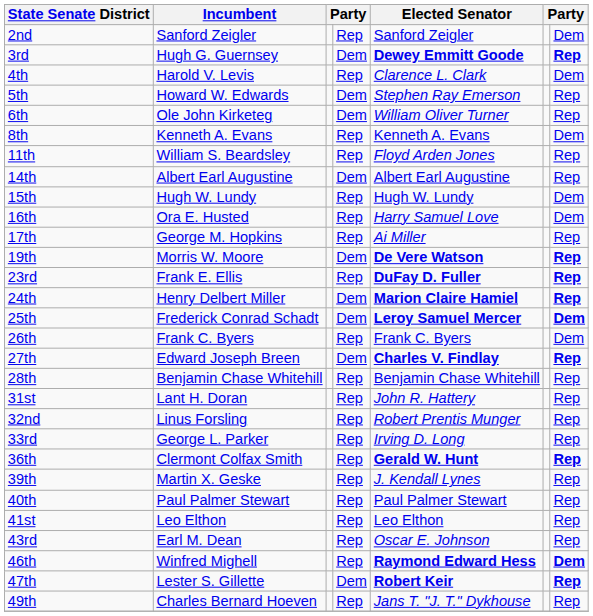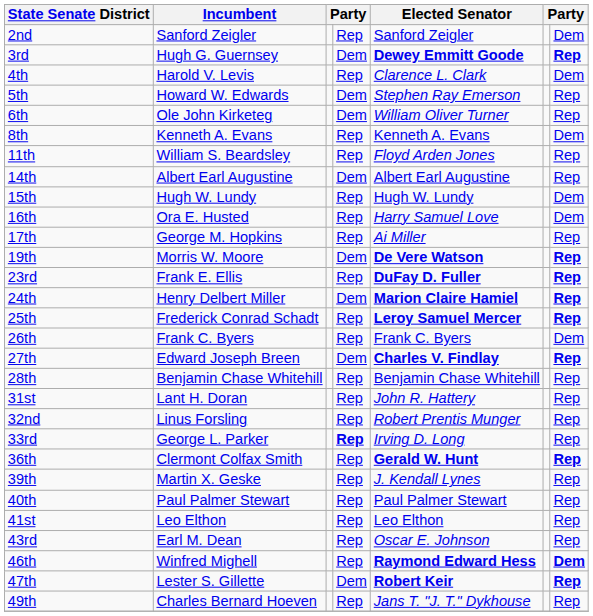(352, 318) Dem -> (350, 318) Rep
(569, 318) Dem -> (567, 318) Rep
(350, 439) normal -> (350, 439) bold
